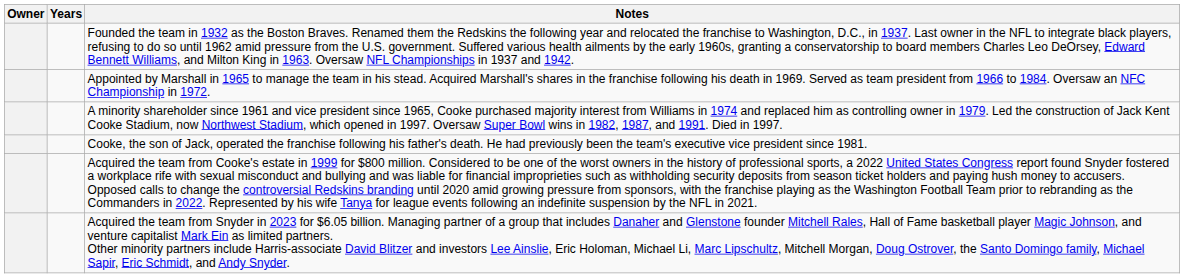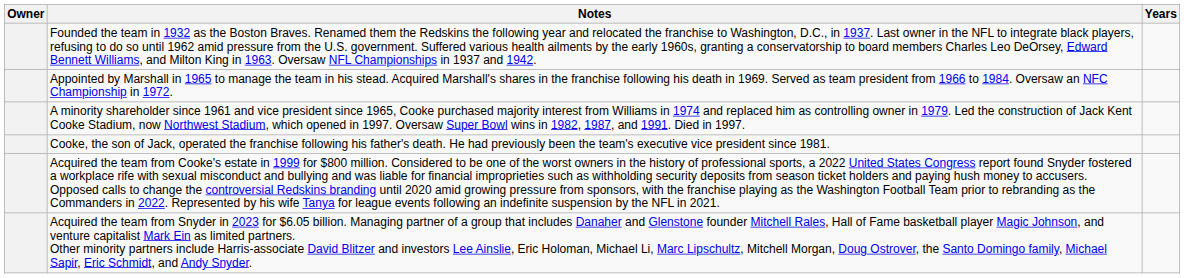columns swapped: (66, 14) <-> (632, 14)
